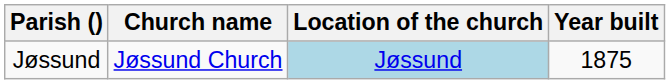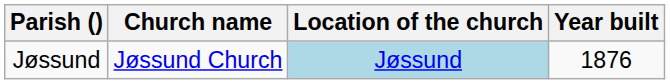(606, 59) 1875 -> (606, 59) 1876
